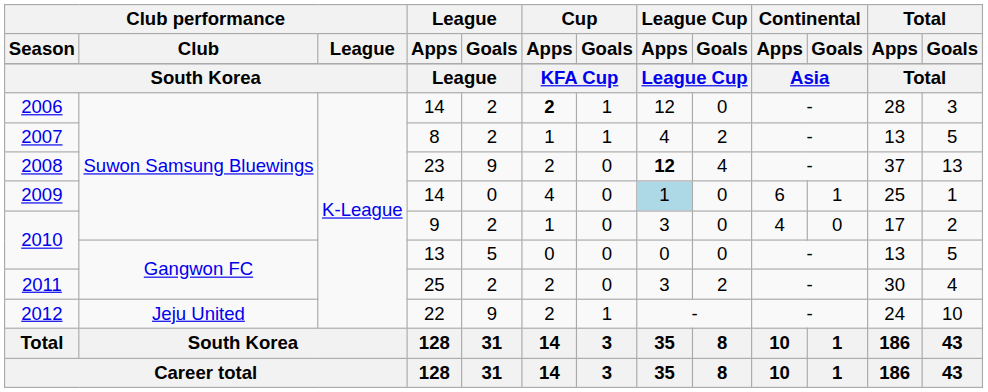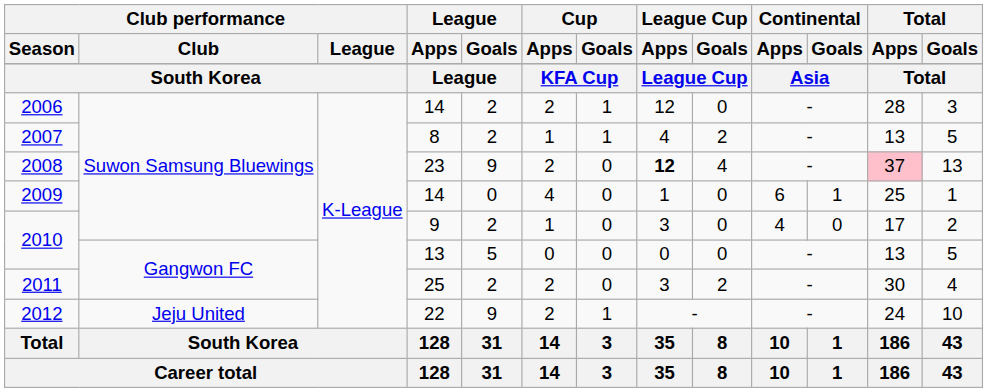(549, 107) bold -> (549, 107) normal
(895, 166) no background -> (895, 166) pink background
(665, 195) lightblue background -> (665, 195) no background
